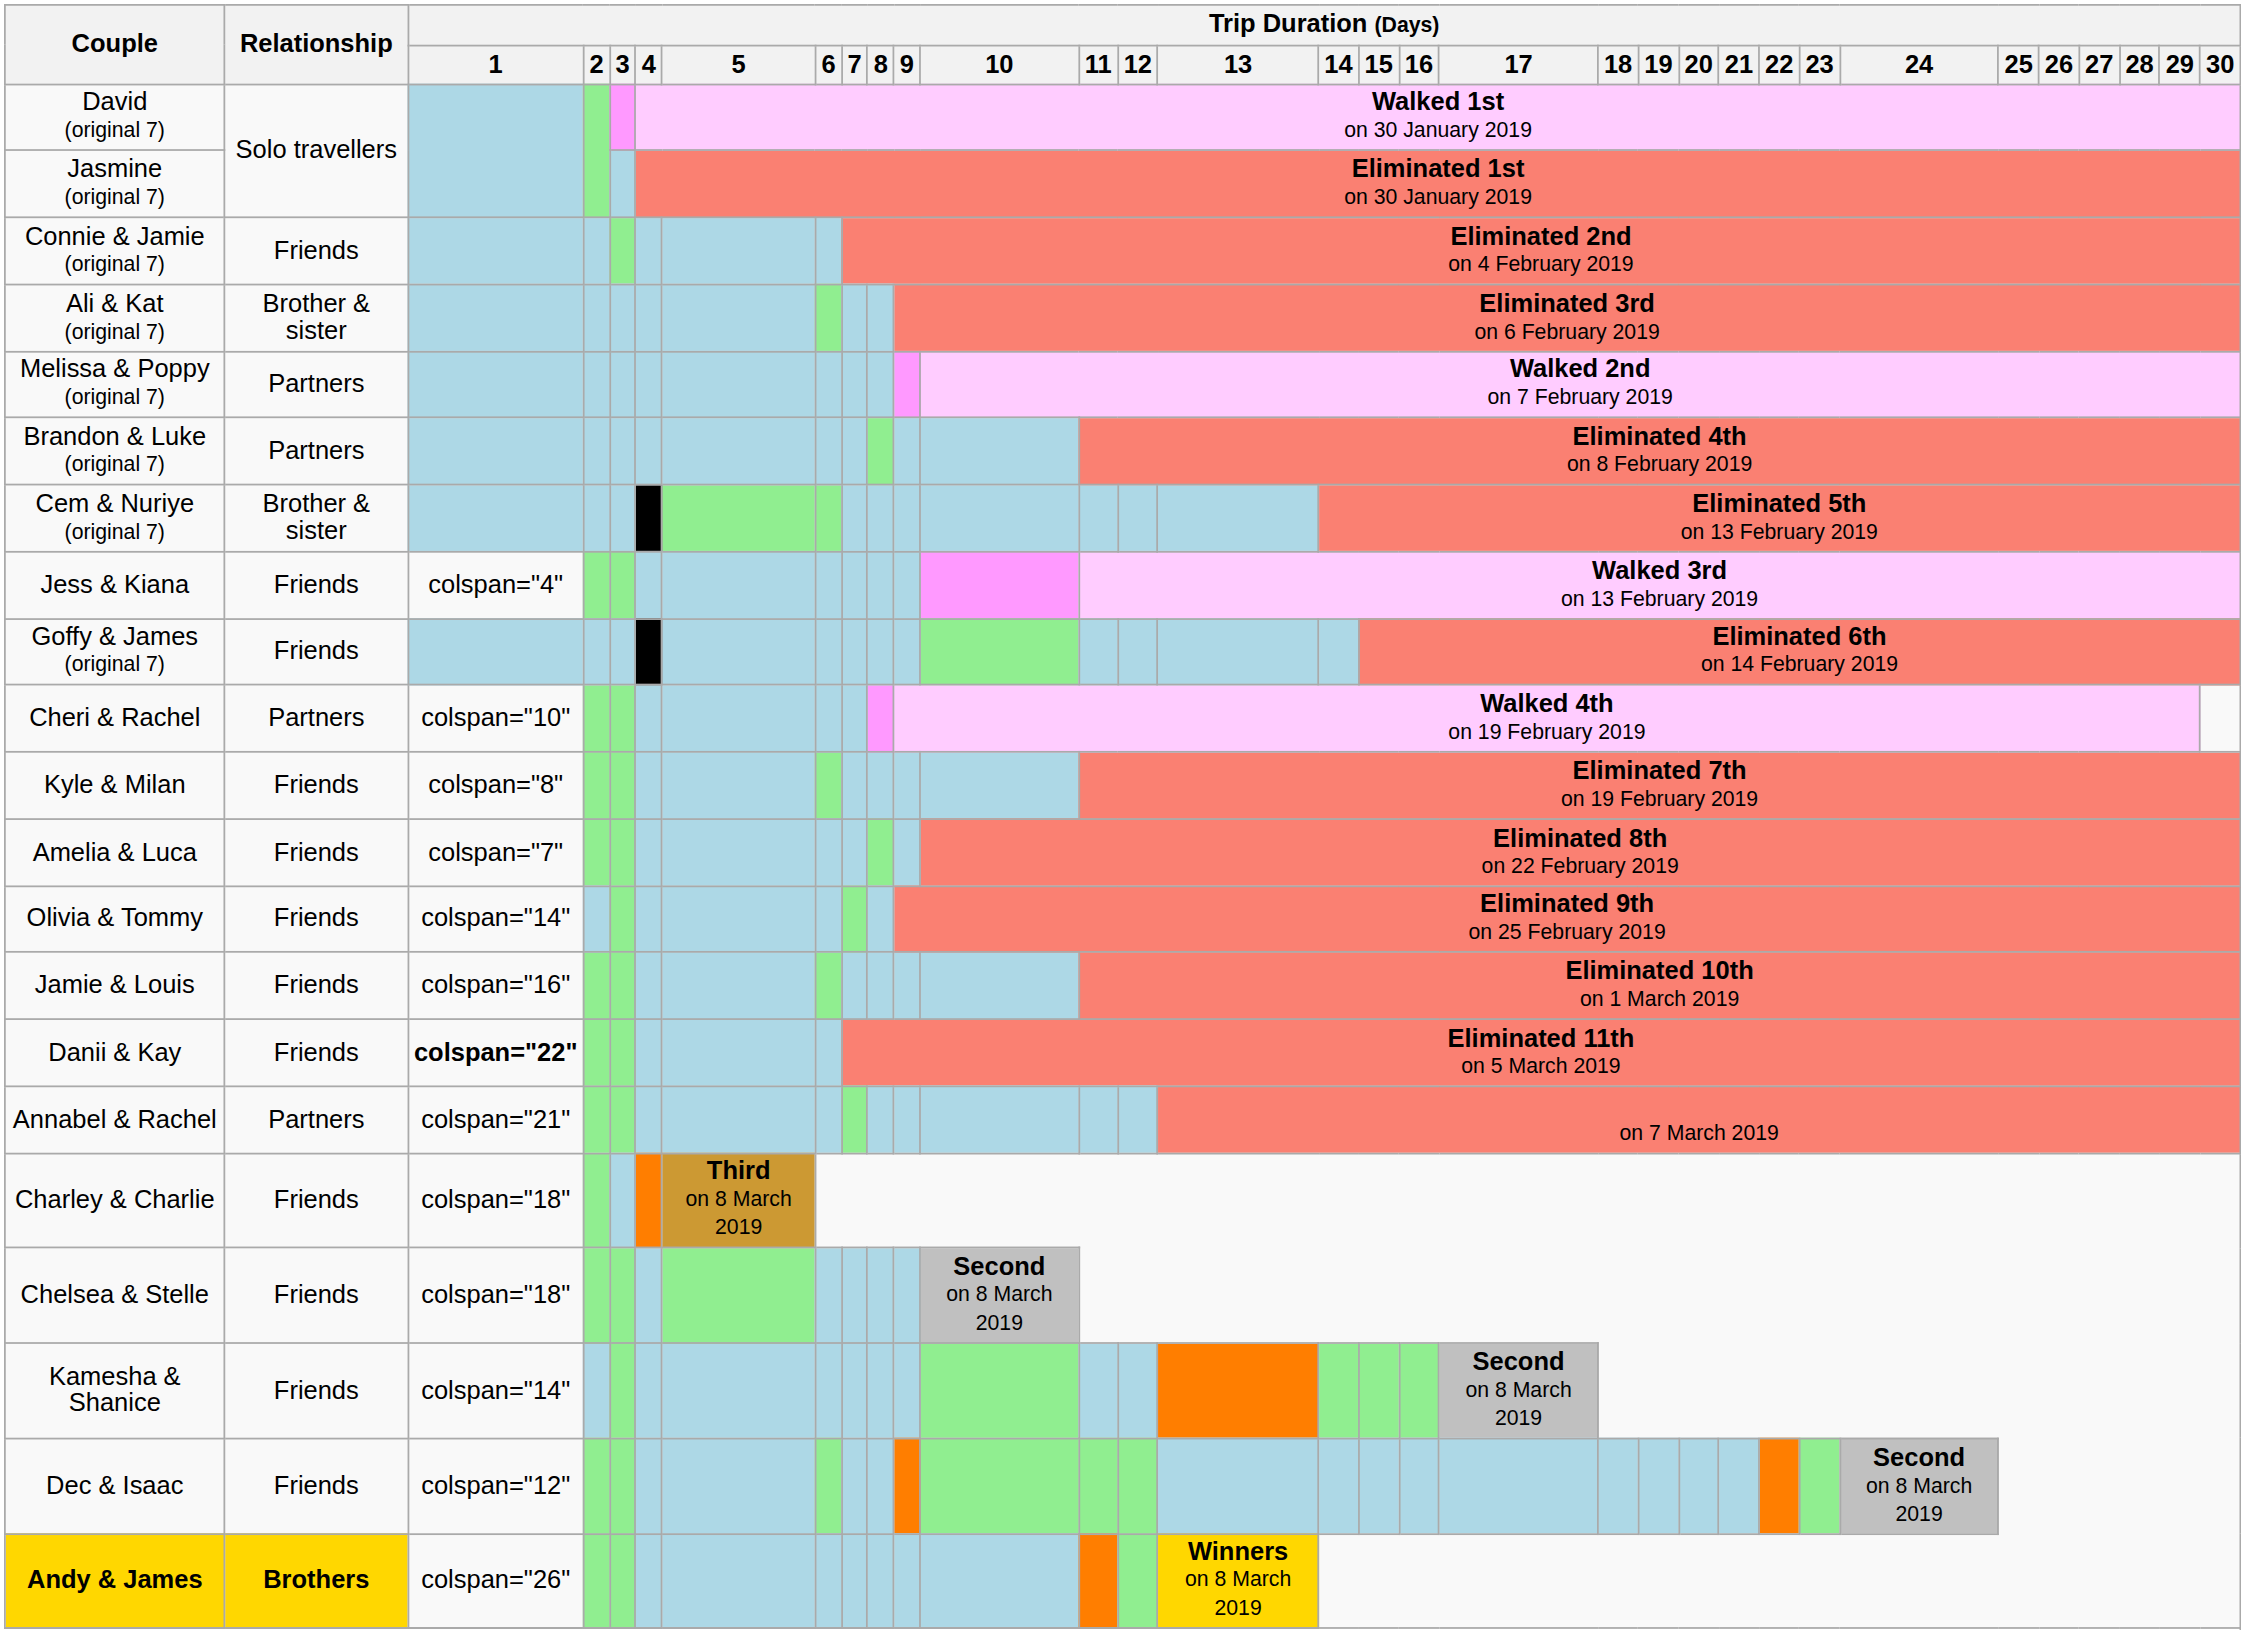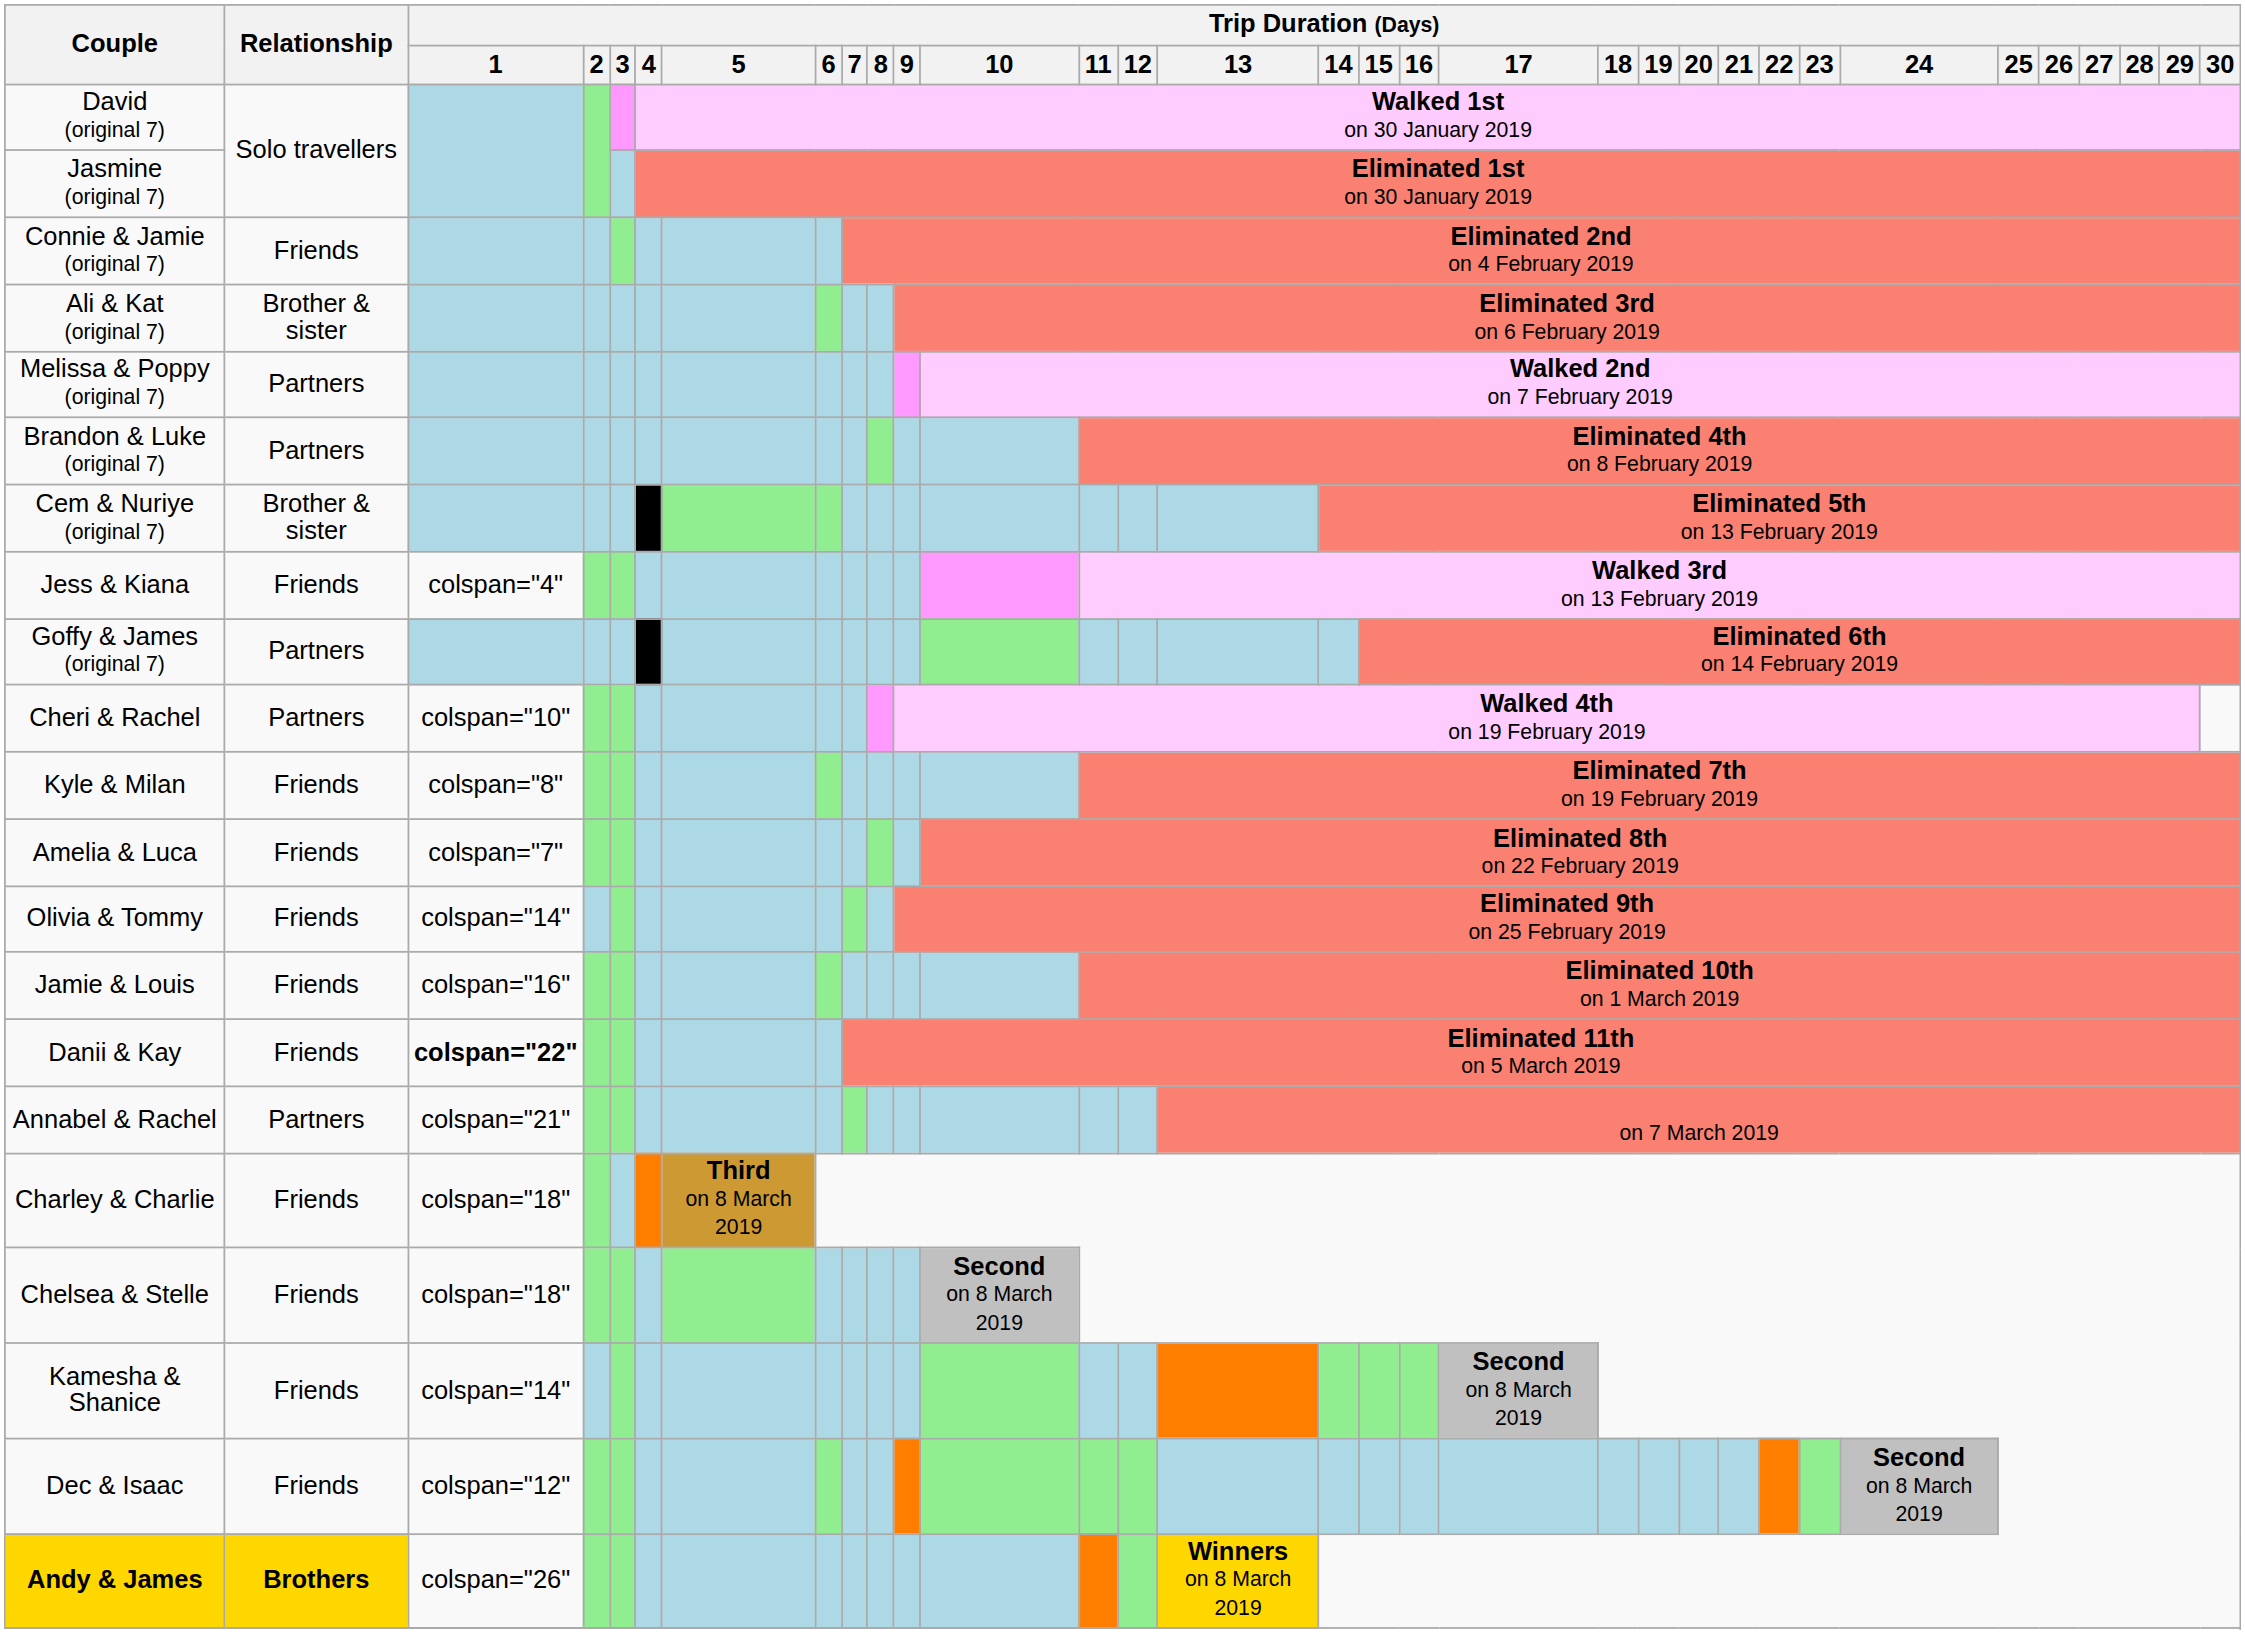(316, 651) Friends -> (316, 651) Partners
